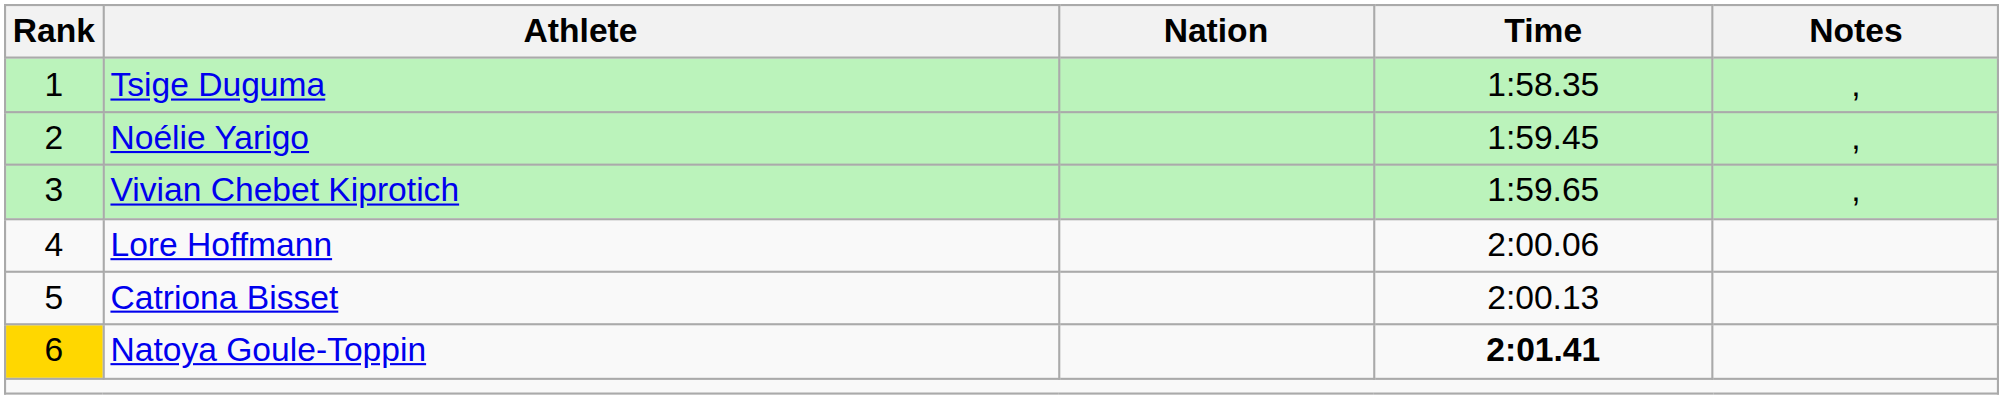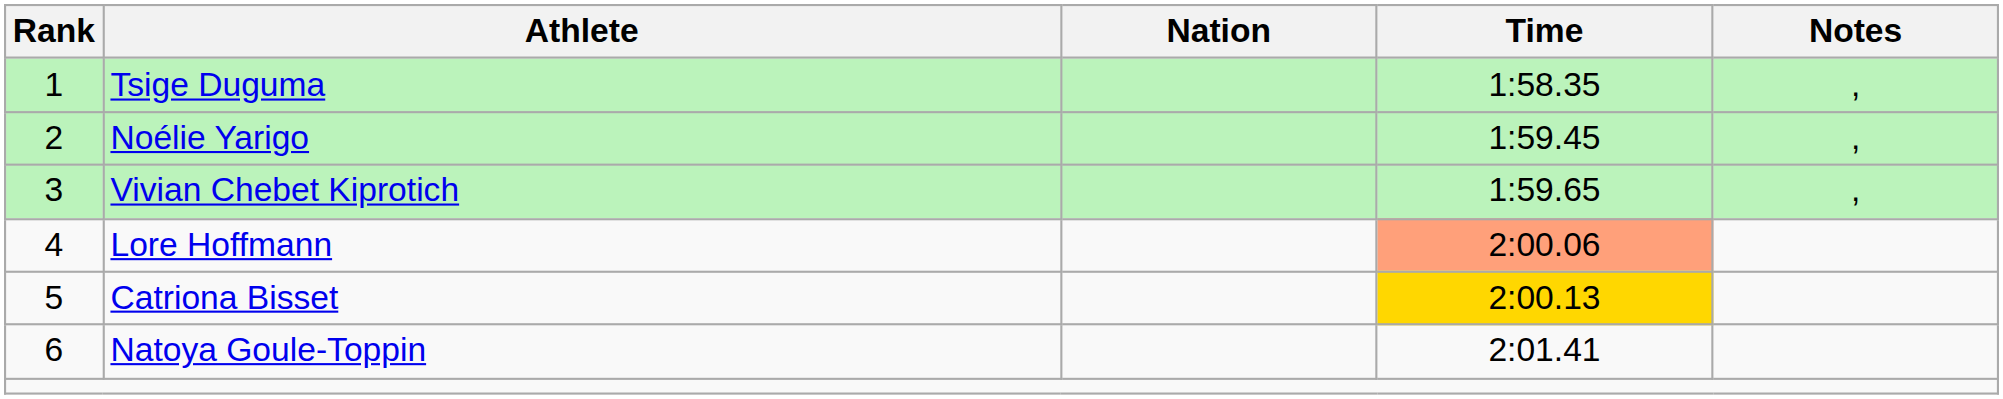(1543, 244) no background -> (1544, 244) lightsalmon background
(1543, 297) no background -> (1544, 297) gold background
(54, 350) gold background -> (54, 350) no background
(1543, 350) bold -> (1544, 350) normal
